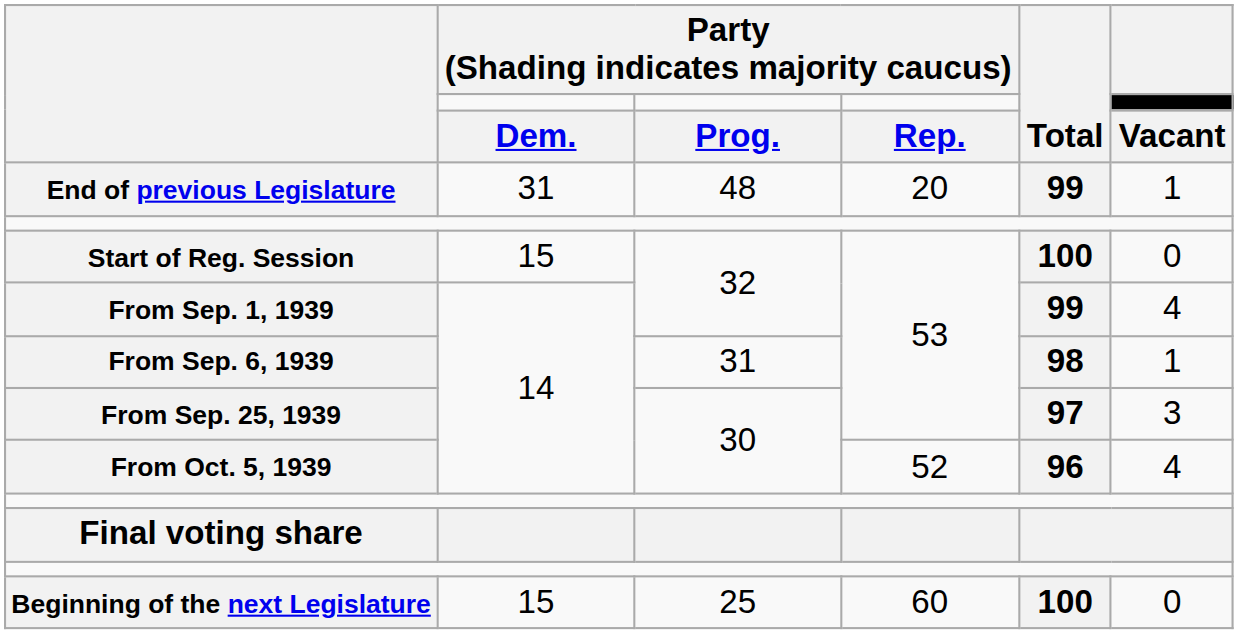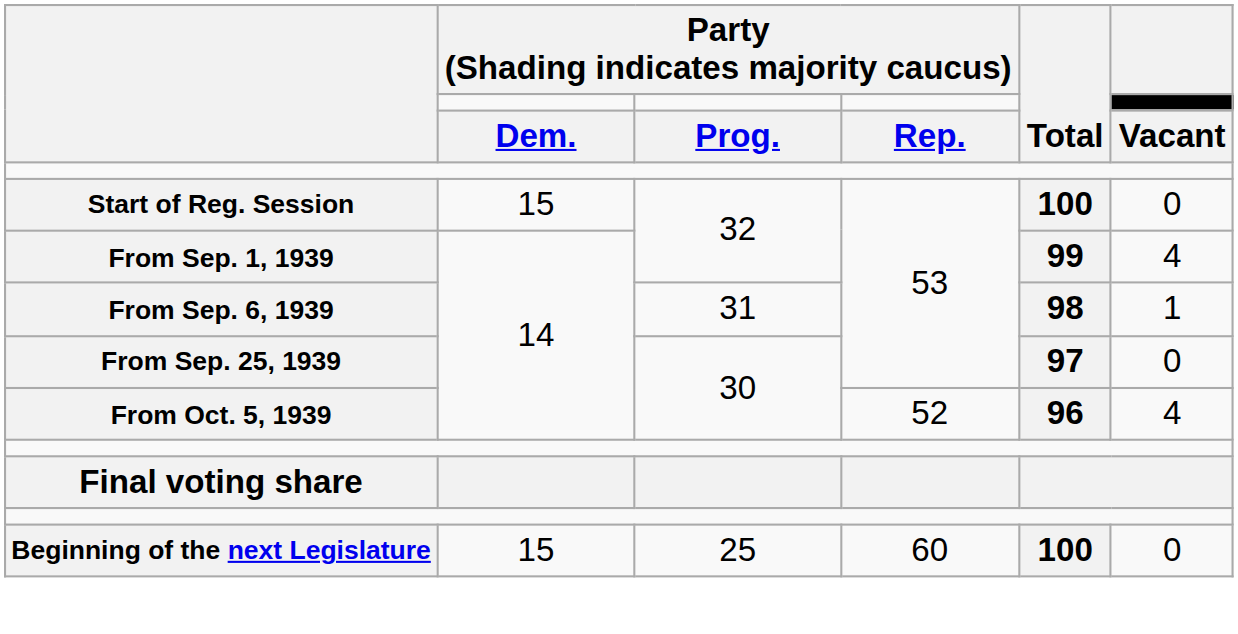- row: (221, 189)
(1172, 413) 3 -> (1172, 361) 0
